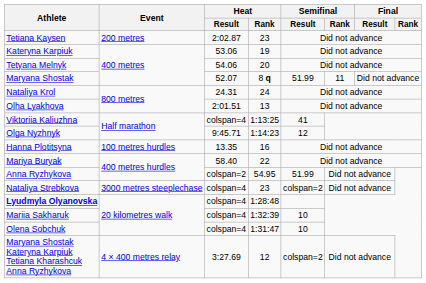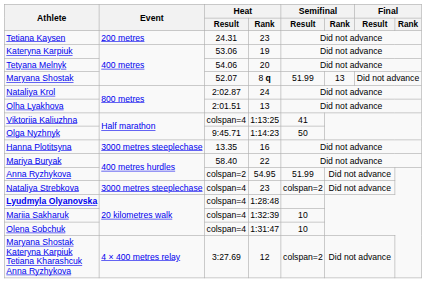(226, 38) 2:02.87 -> (226, 38) 24.31
(340, 79) 11 -> (340, 79) 13
(226, 93) 24.31 -> (226, 93) 2:02.87
(303, 134) 12 -> (303, 134) 50
(138, 147) 100 metres hurdles -> (152, 147) 3000 metres steeplechase
